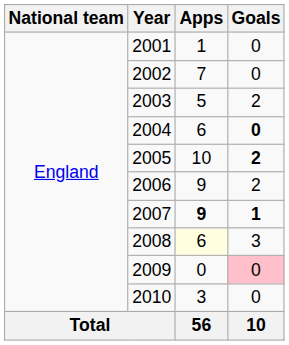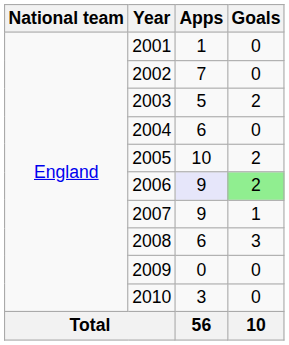(256, 130) bold -> (256, 130) normal
(256, 158) bold -> (256, 158) normal
(201, 185) no background -> (201, 185) lavender background
(256, 185) no background -> (256, 185) lightgreen background
(201, 213) bold -> (201, 213) normal
(256, 213) bold -> (256, 213) normal
(201, 241) lightyellow background -> (201, 241) no background
(256, 269) pink background -> (256, 269) no background
